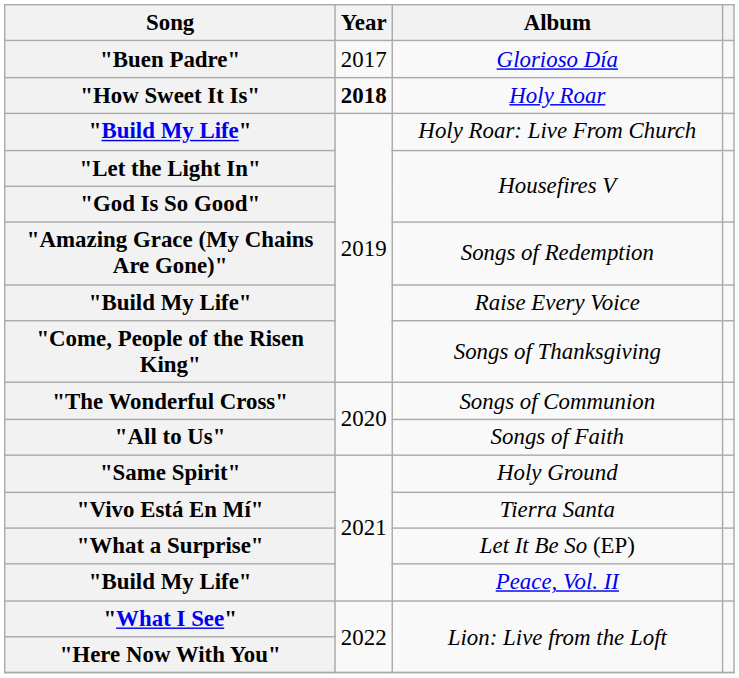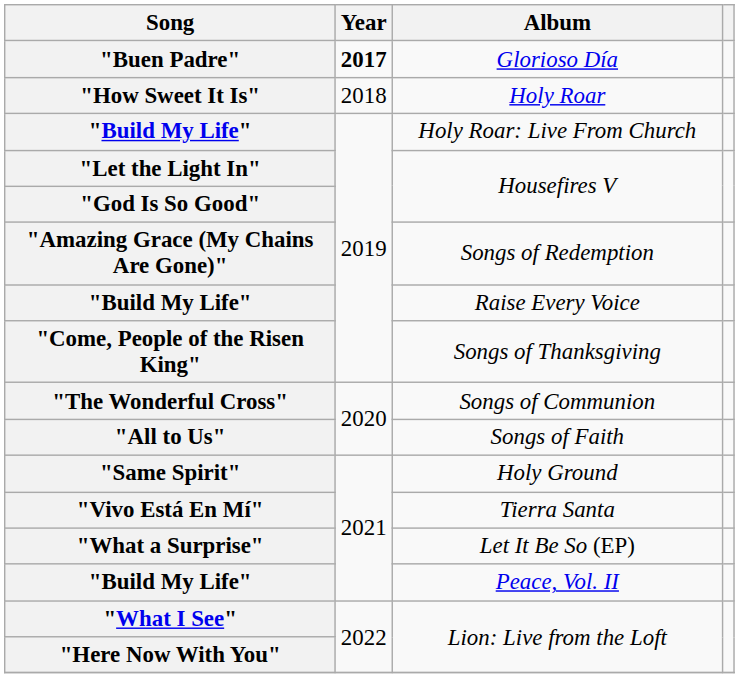(364, 58) normal -> (364, 58) bold
(364, 95) bold -> (364, 95) normal
